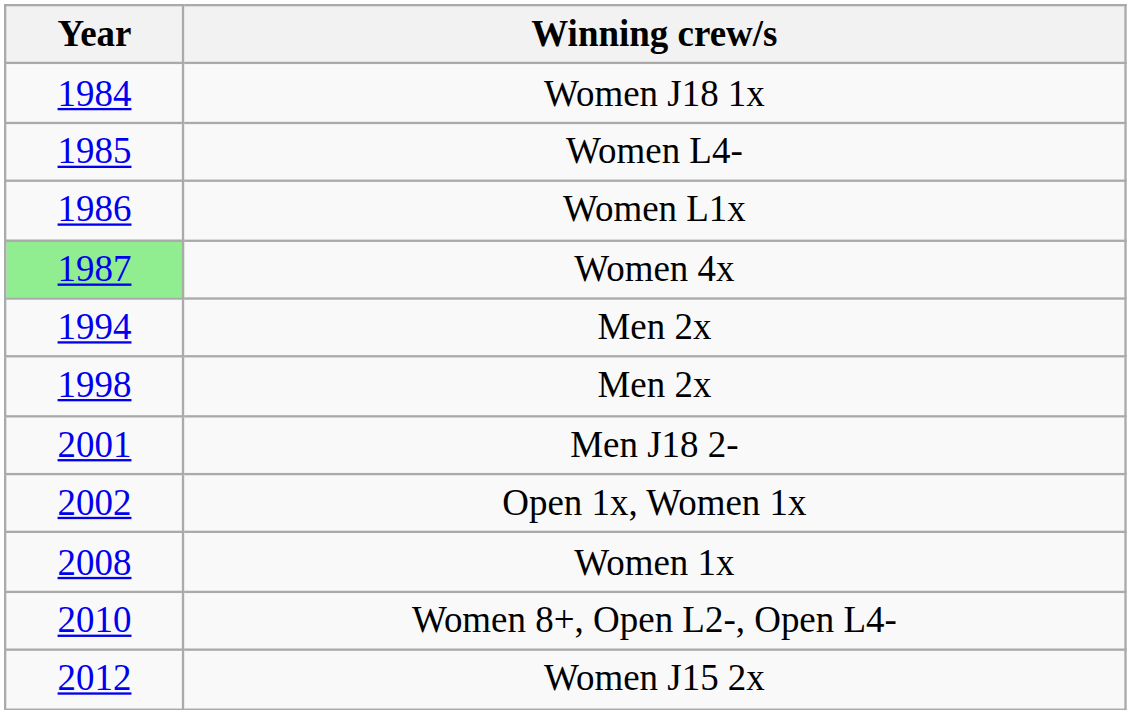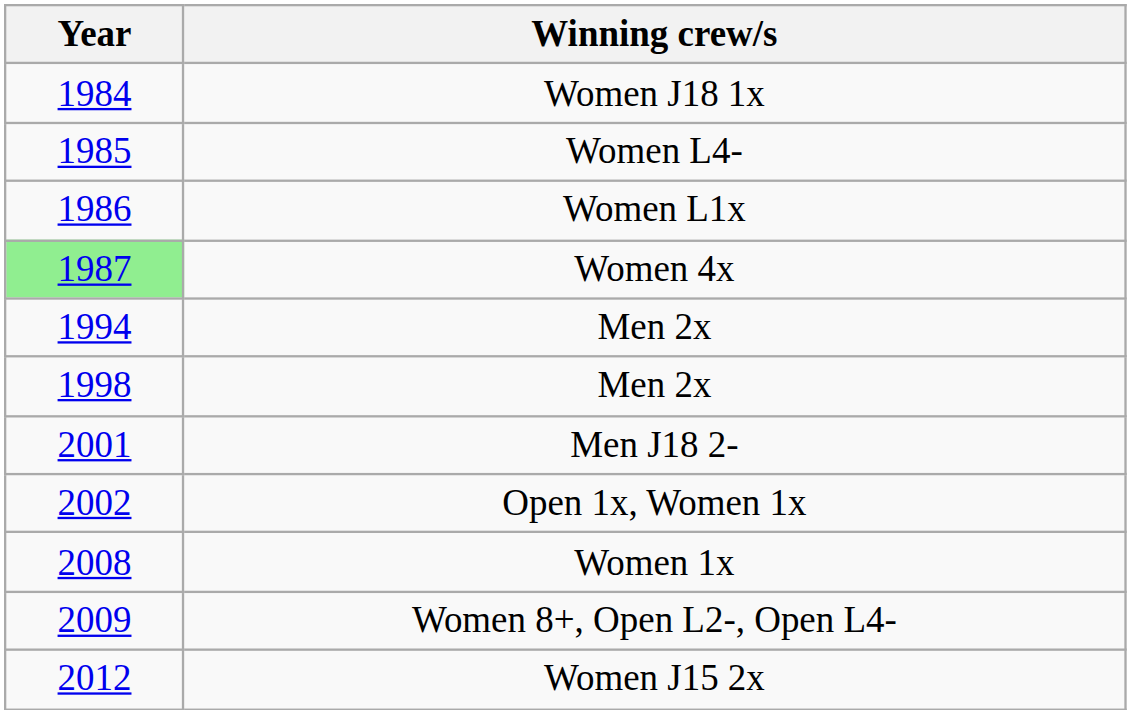(95, 619) 2010 -> (95, 619) 2009
